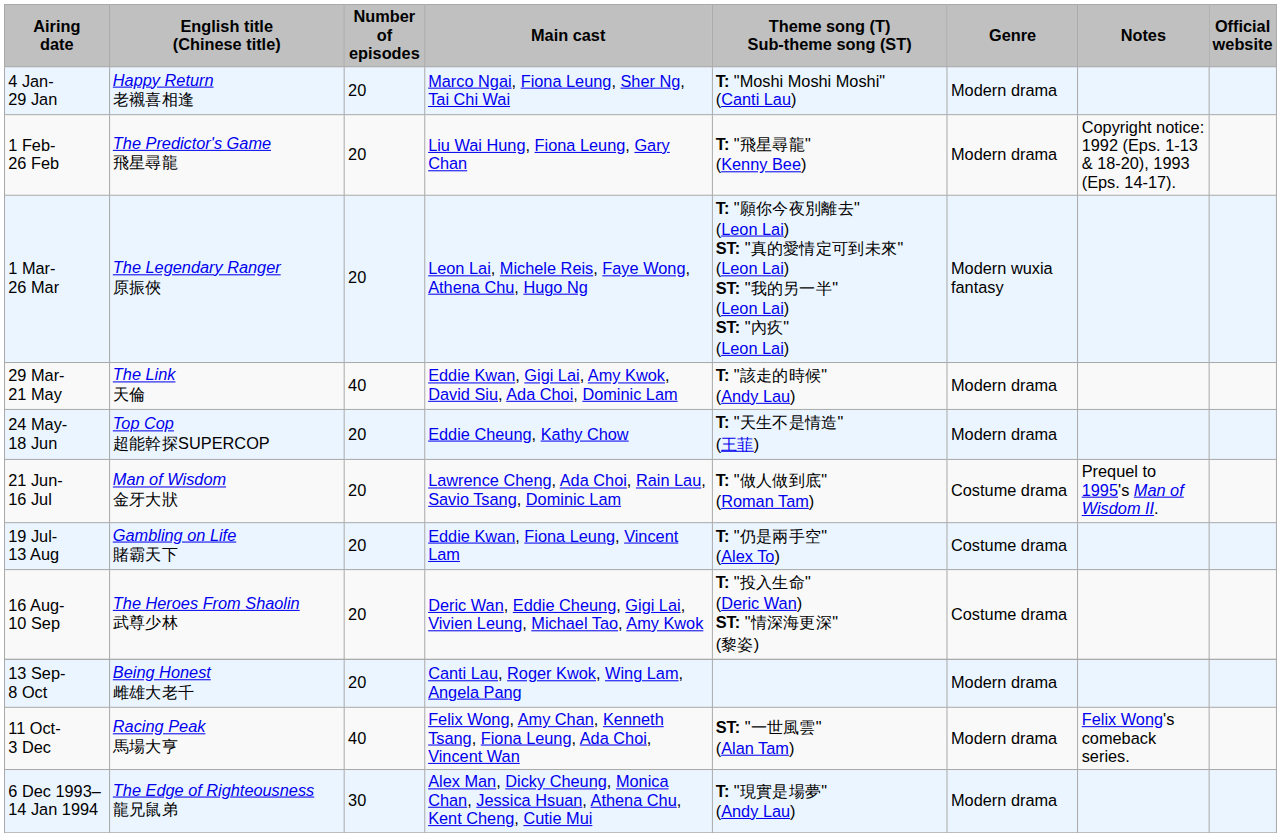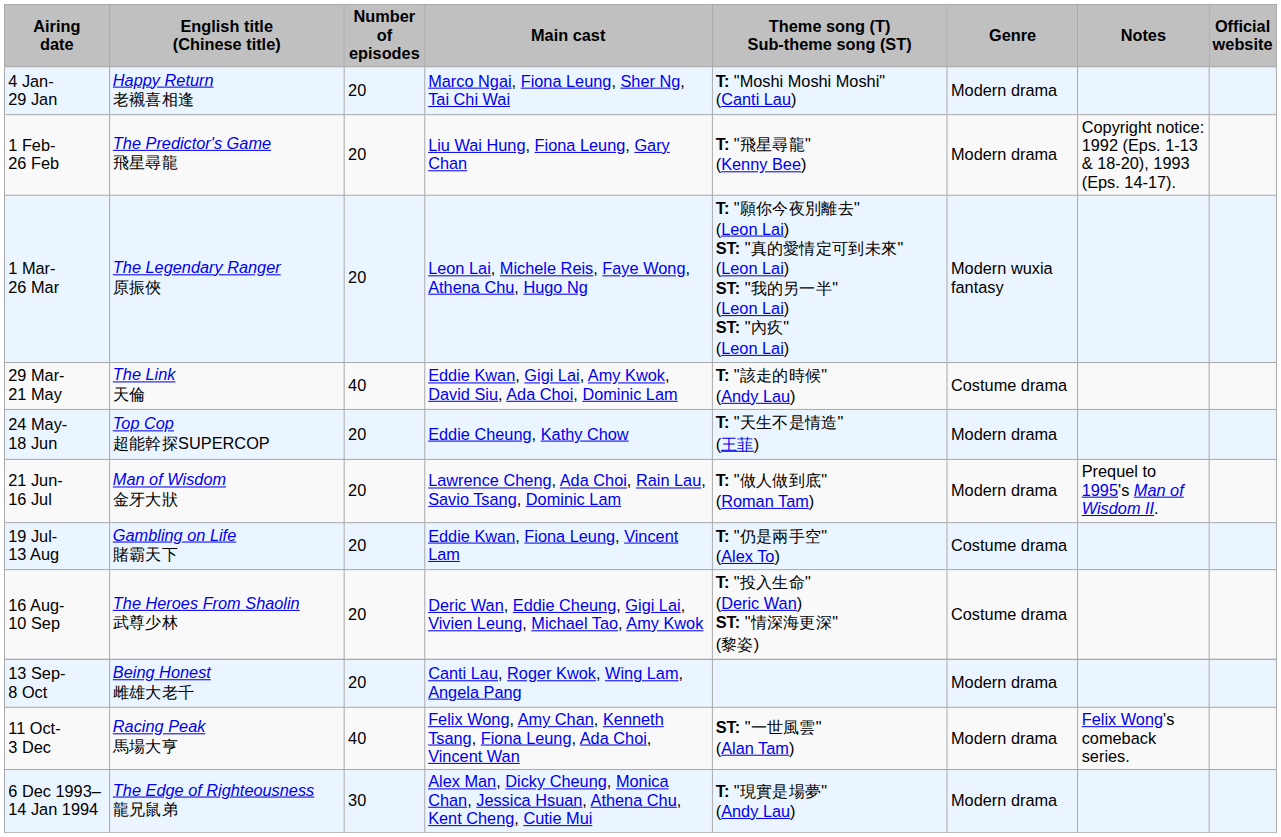(1004, 385) Modern drama -> (1009, 385) Costume drama
(1009, 490) Costume drama -> (1004, 490) Modern drama
